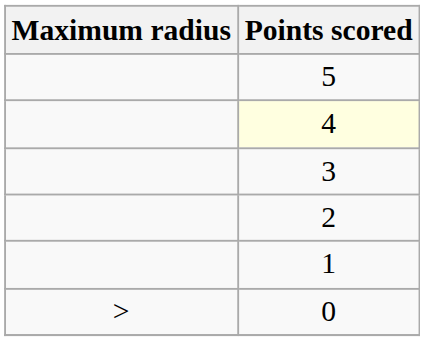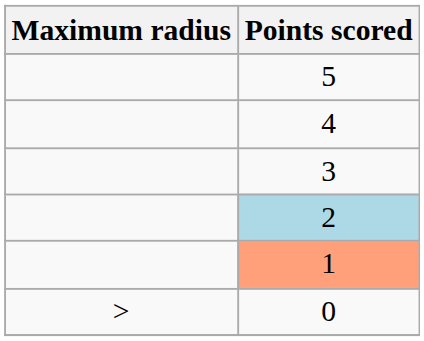(329, 123) lightyellow background -> (329, 123) no background
(329, 217) no background -> (329, 217) lightblue background
(329, 264) no background -> (329, 264) lightsalmon background
